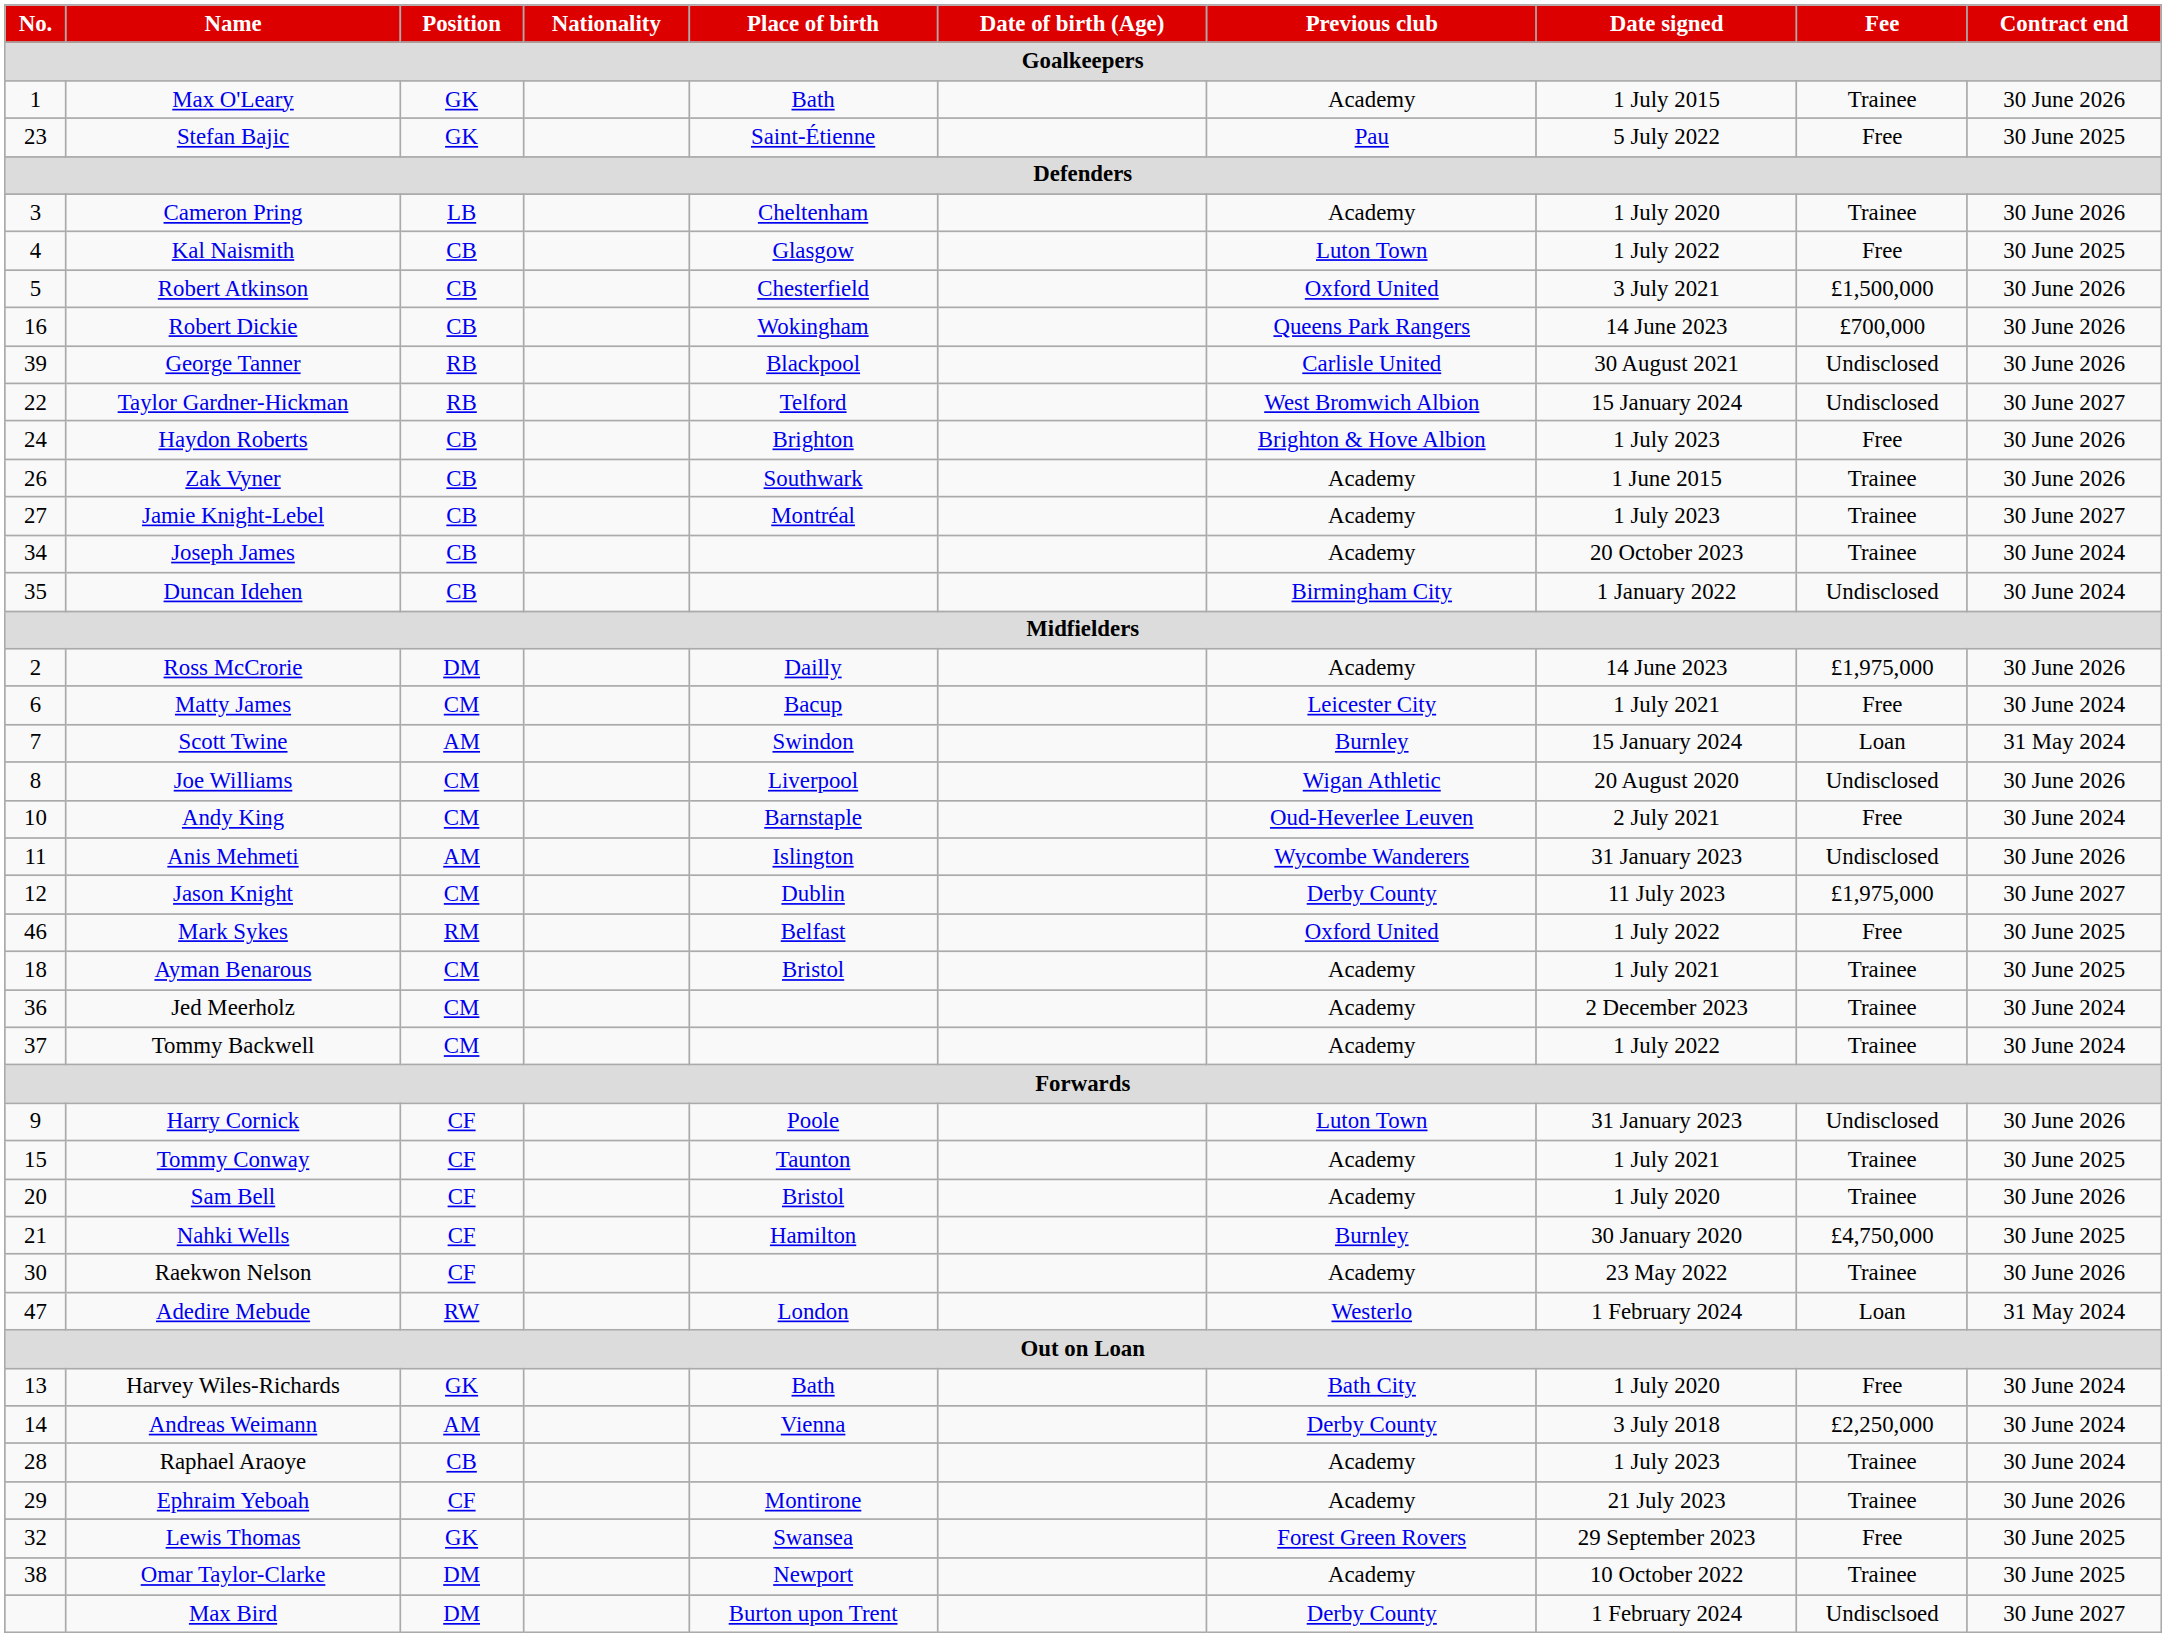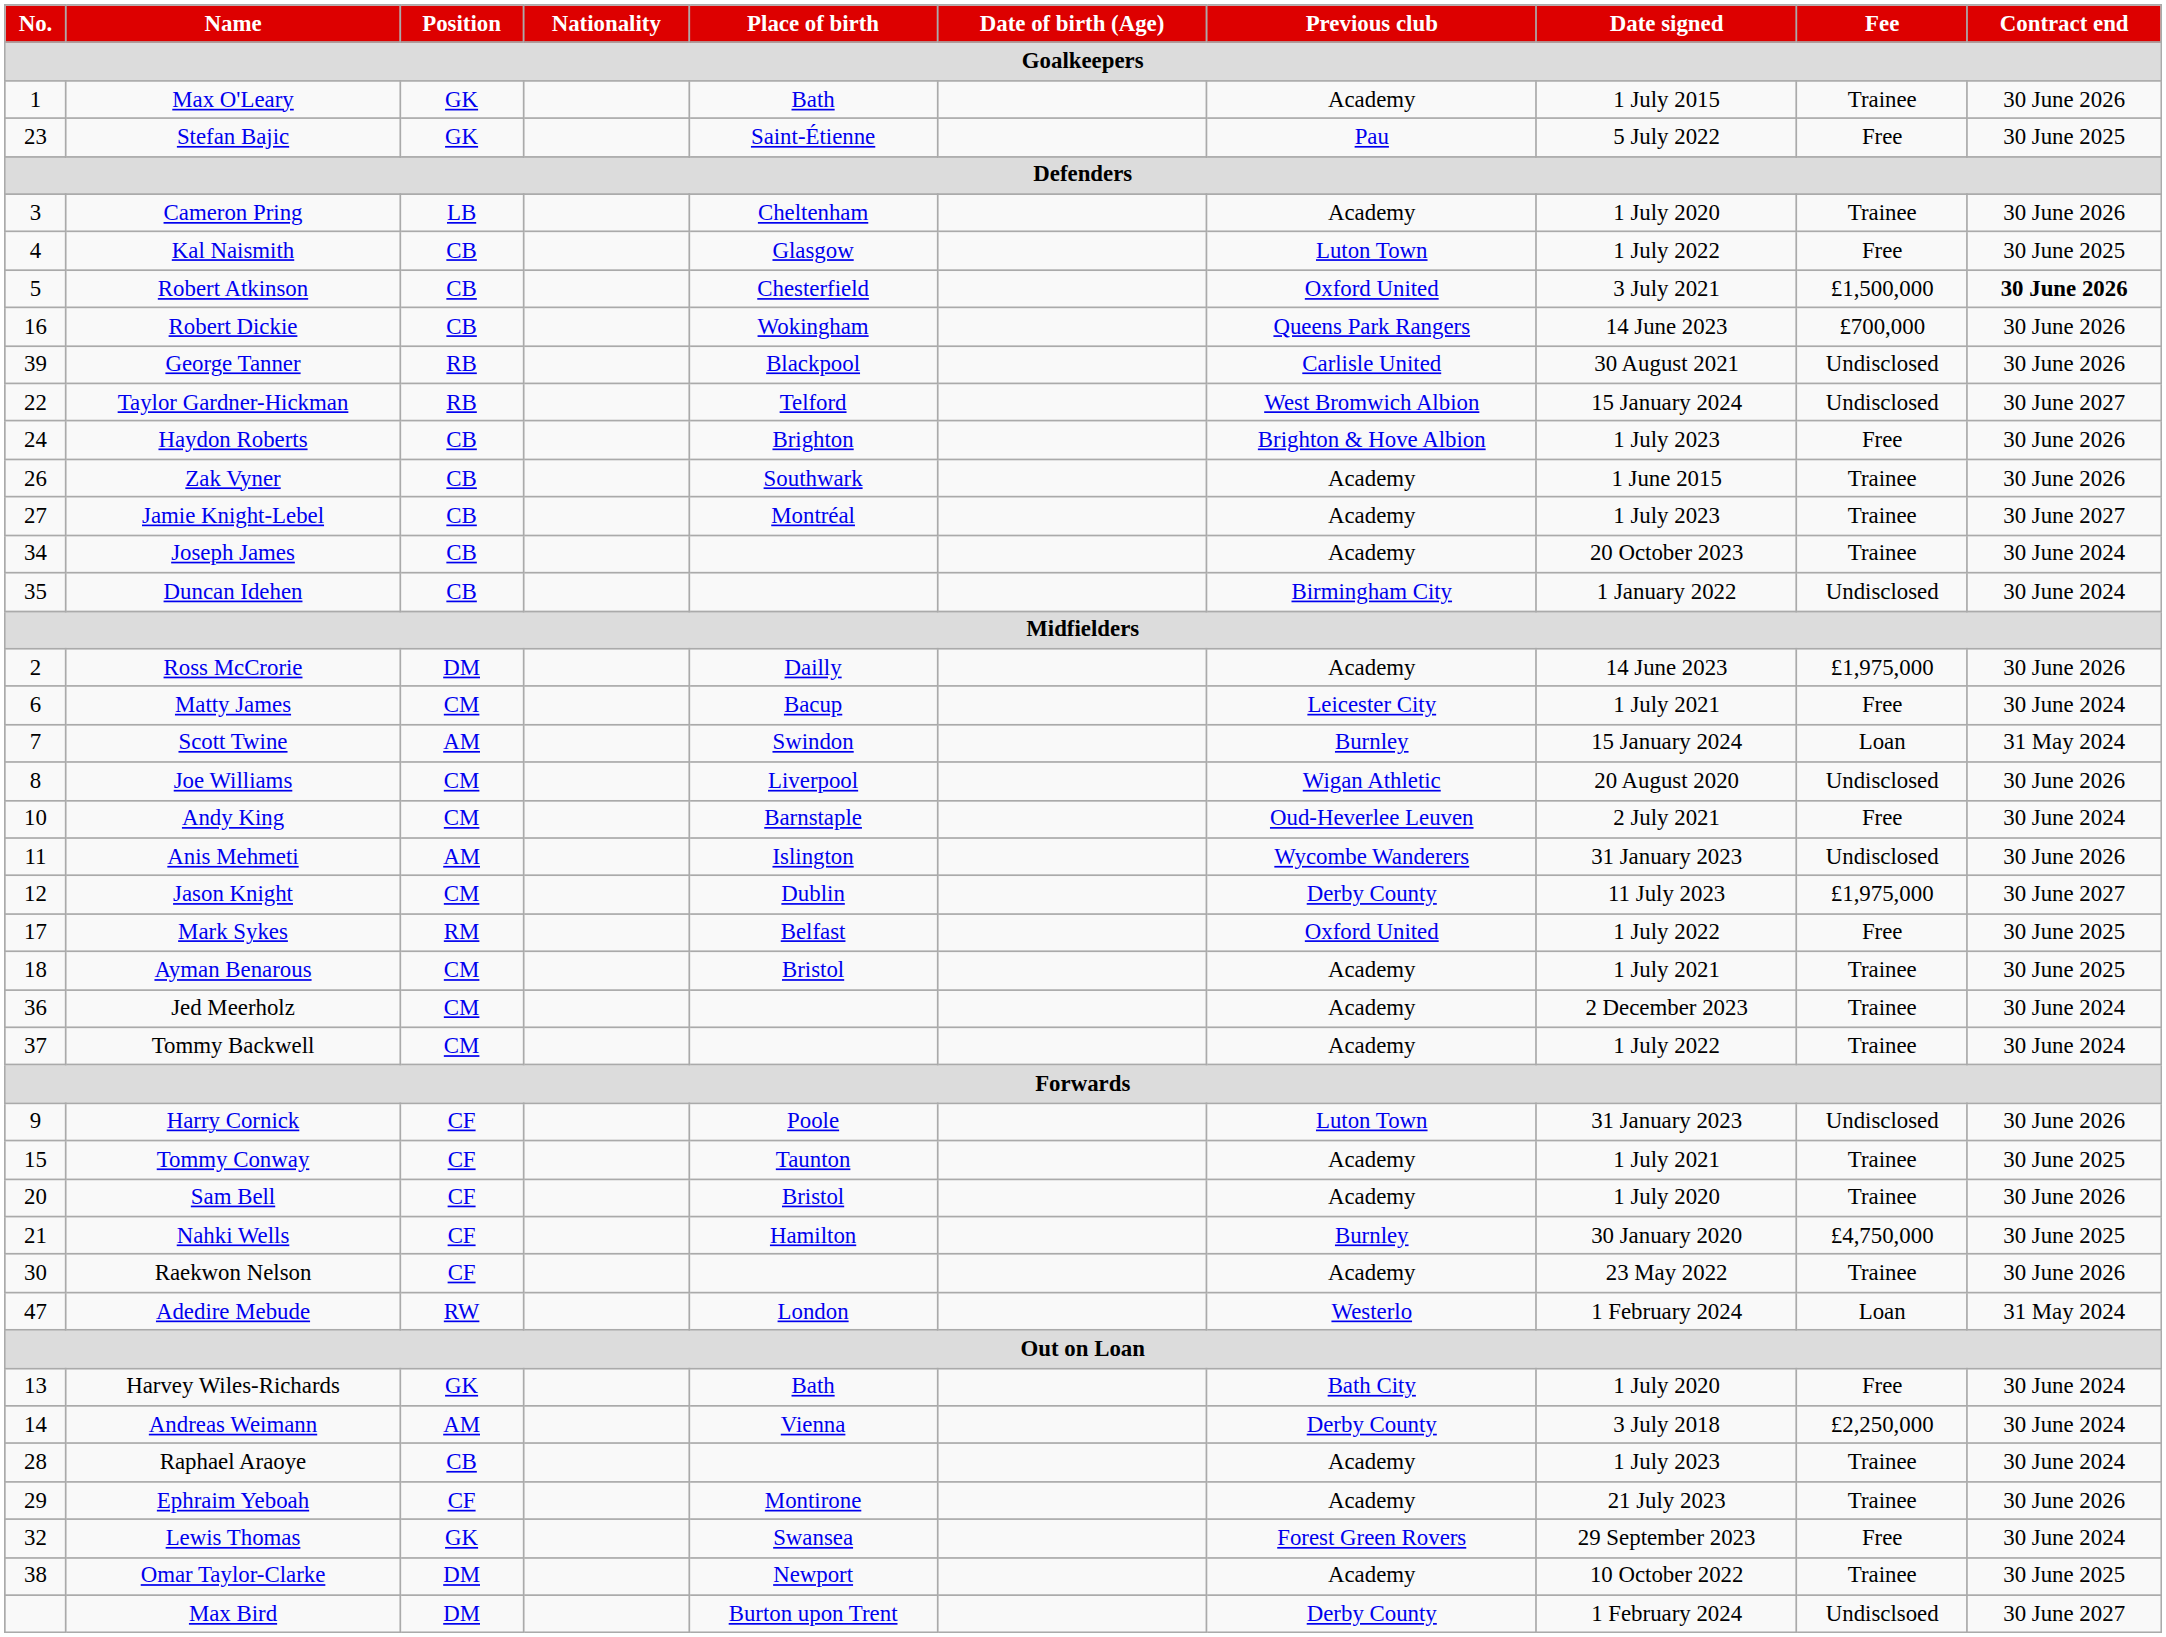(2064, 288) normal -> (2064, 288) bold
(36, 931) 46 -> (36, 931) 17
(2064, 1537) 30 June 2025 -> (2064, 1537) 30 June 2024
